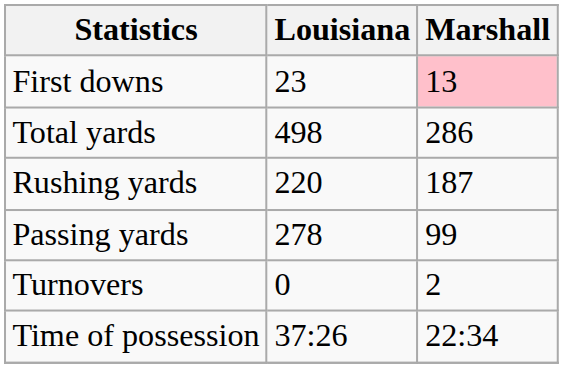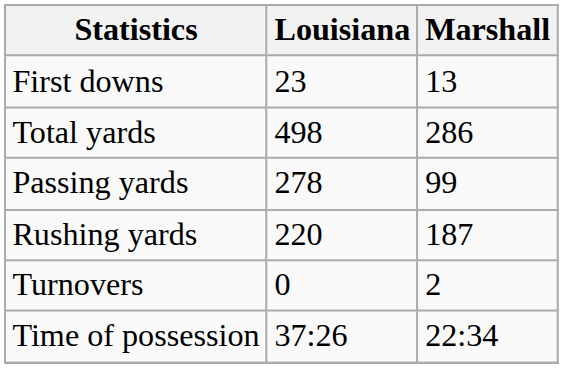(441, 81) pink background -> (441, 81) no background
rows swapped: (105, 183) <-> (100, 234)
